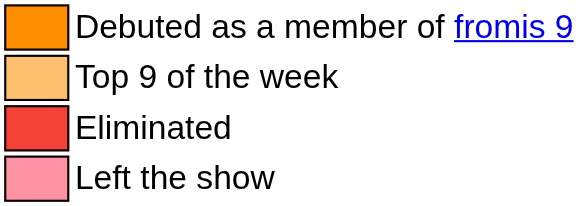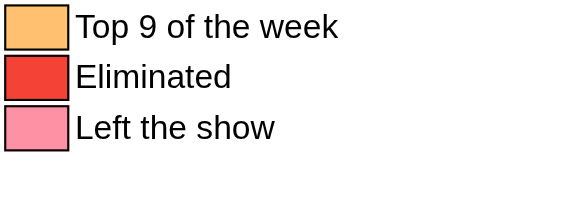- row: (324, 26)
